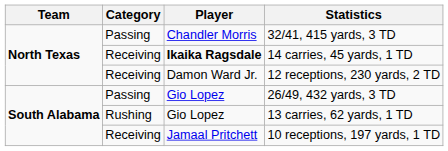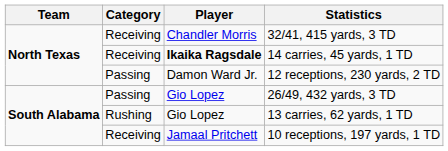(128, 35) Passing -> (133, 35) Receiving
(133, 75) Receiving -> (128, 75) Passing
